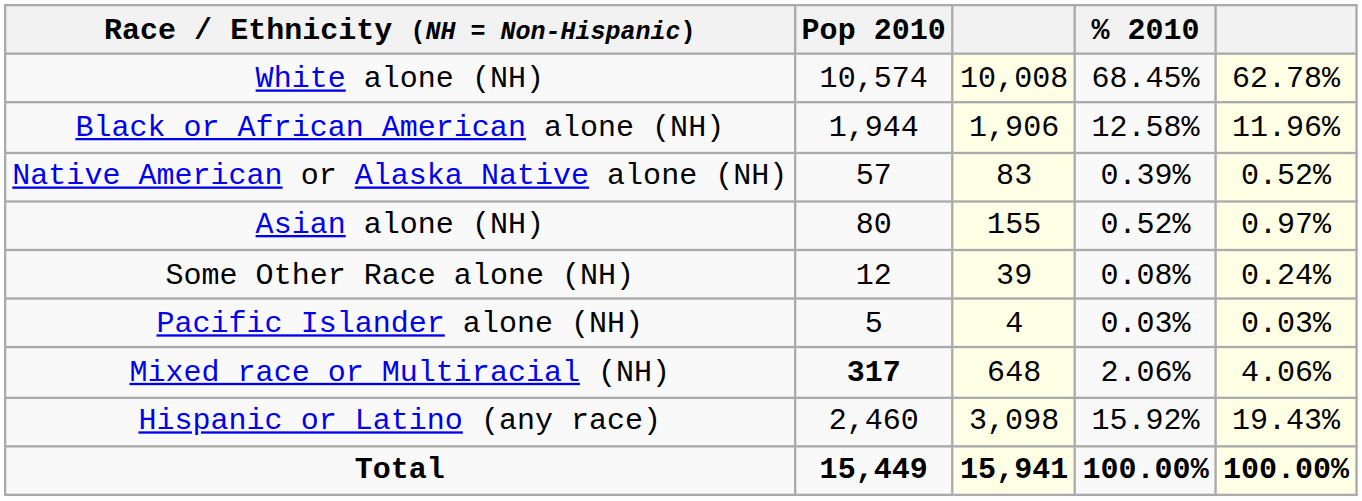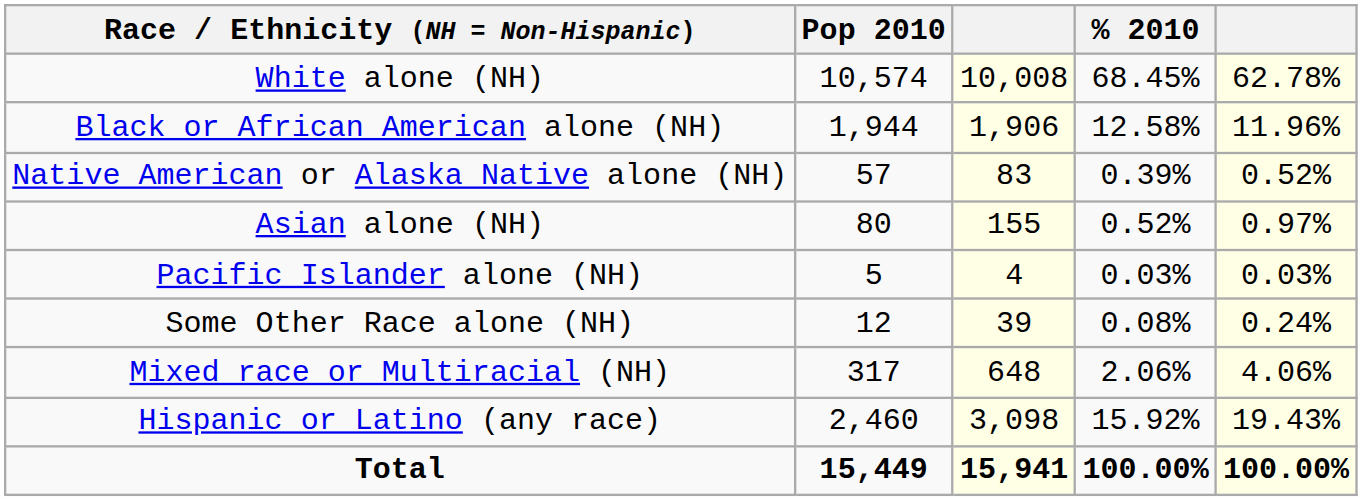rows swapped: (400, 323) <-> (400, 274)
(874, 372) bold -> (874, 372) normal
